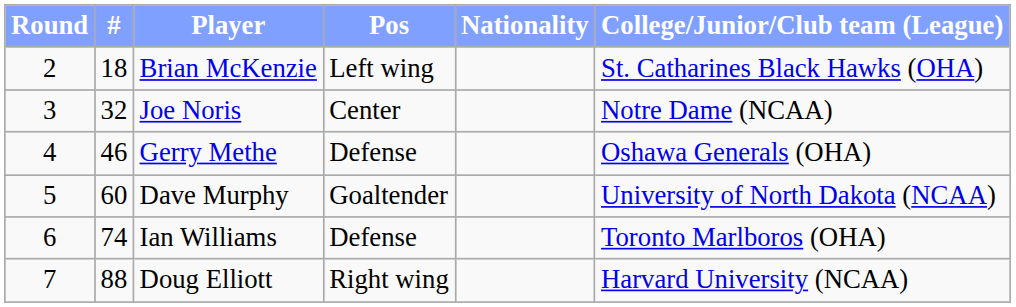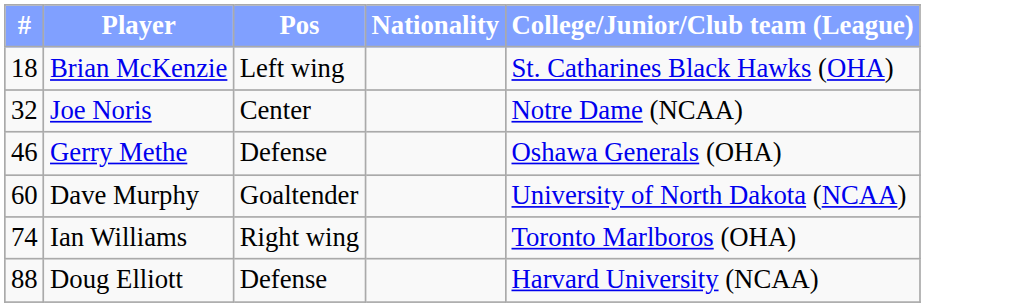- column: (50, 25)
(373, 237) Defense -> (299, 237) Right wing
(389, 279) Right wing -> (283, 279) Defense
